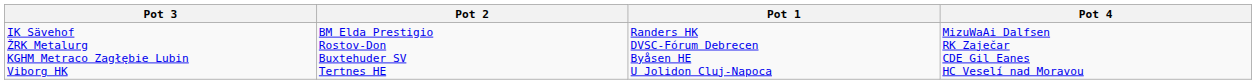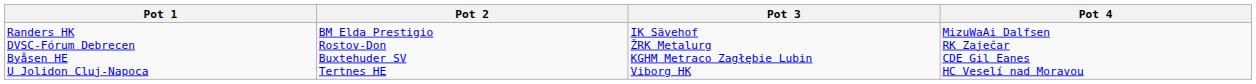columns swapped: (784, 14) <-> (160, 14)
